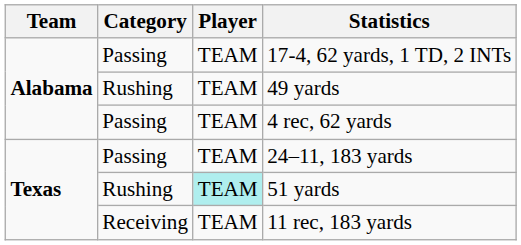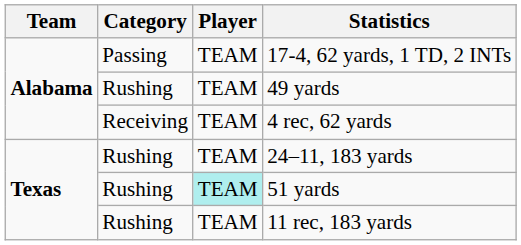(135, 121) Passing -> (145, 121) Receiving
(135, 155) Passing -> (138, 155) Rushing
(145, 222) Receiving -> (138, 222) Rushing
